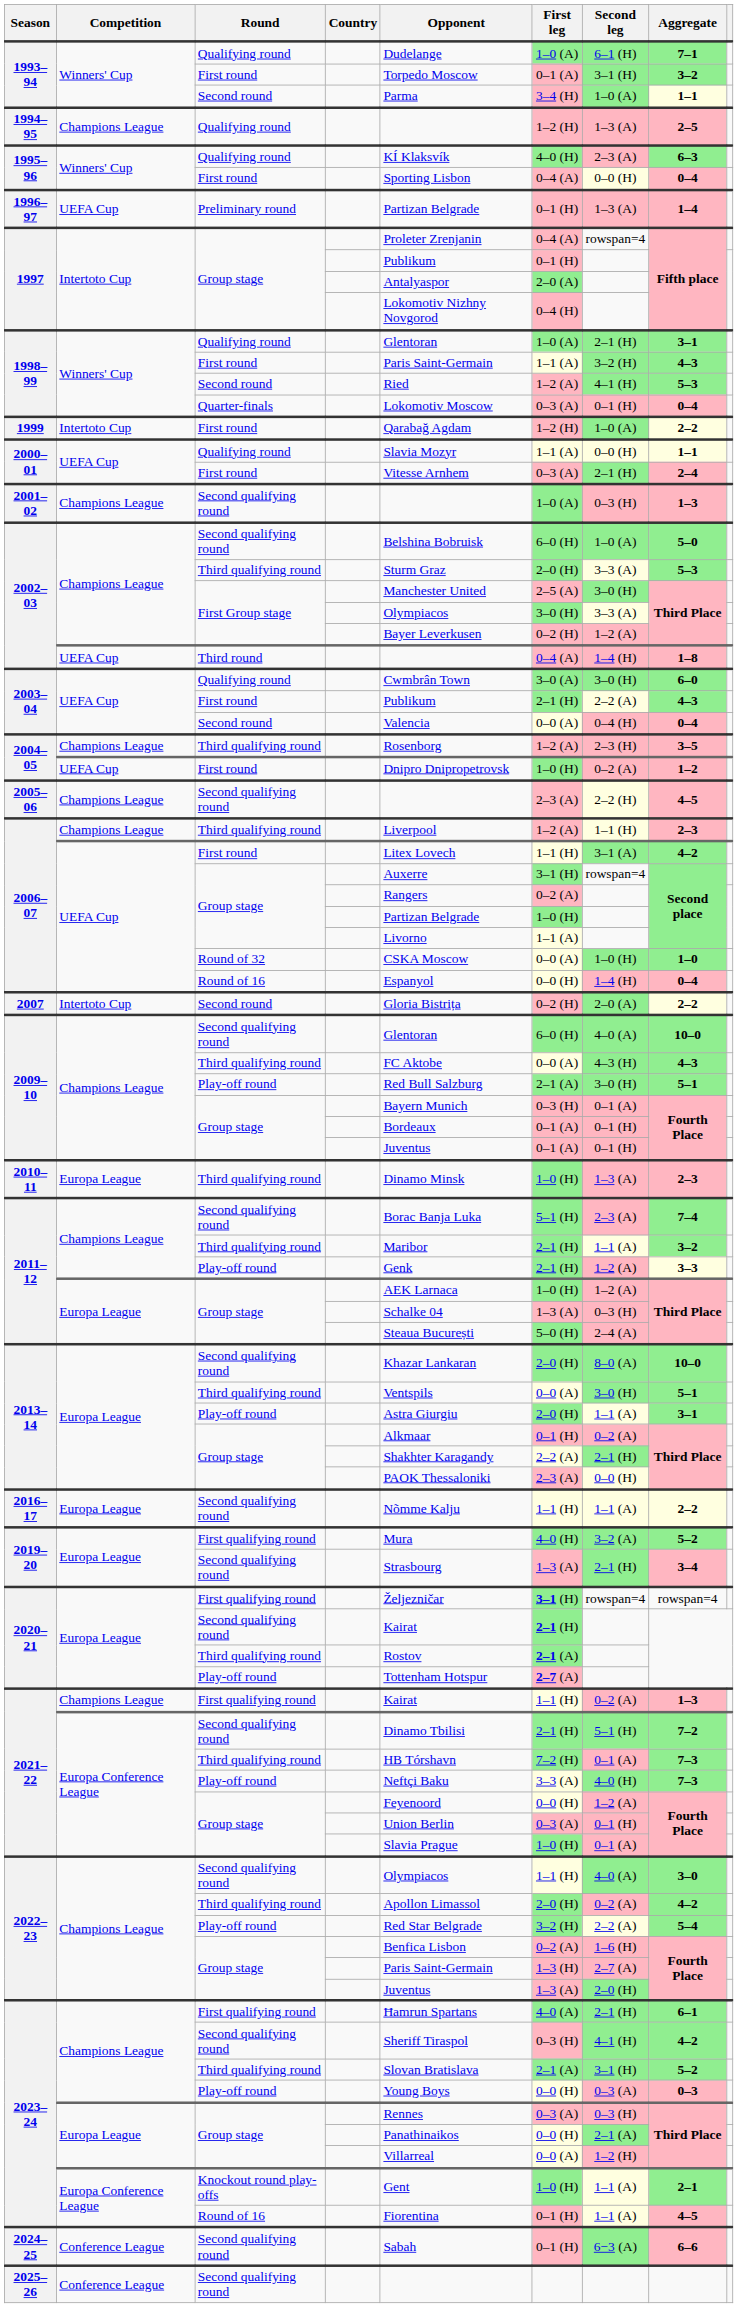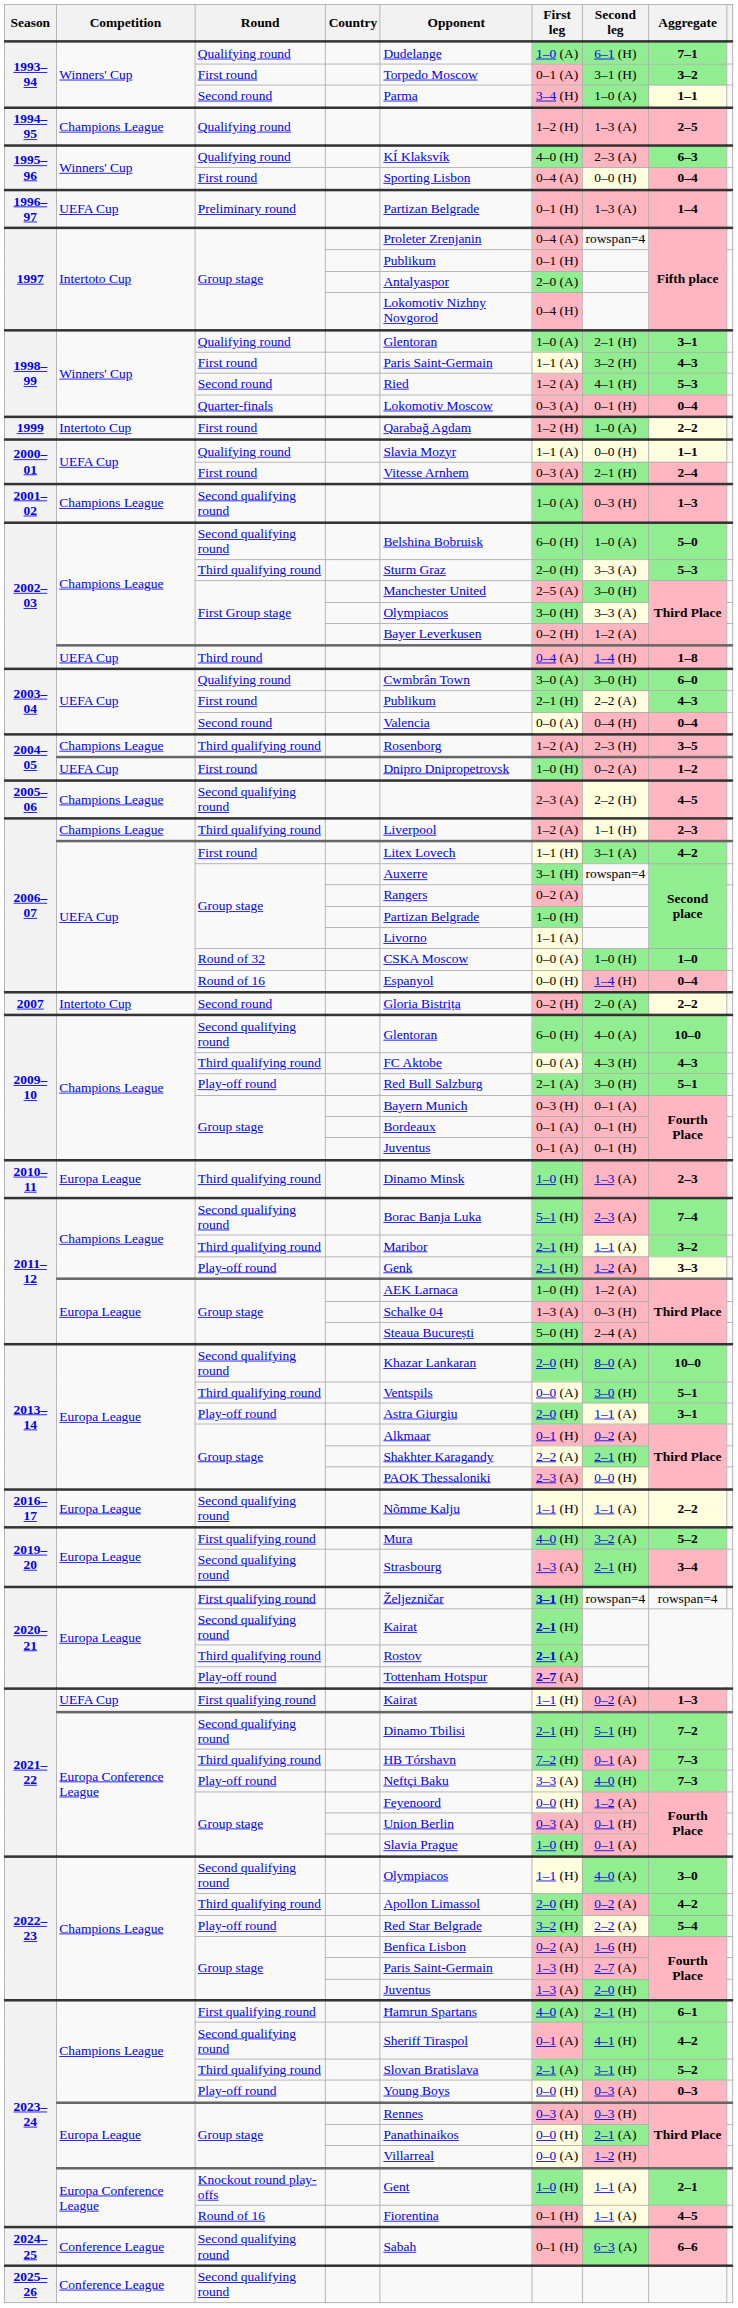(111, 1700) Champions League -> (89, 1700) UEFA Cup
(557, 2040) 0–3 (H) -> (557, 2040) 0–1 (A)
